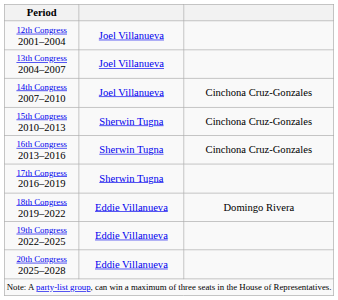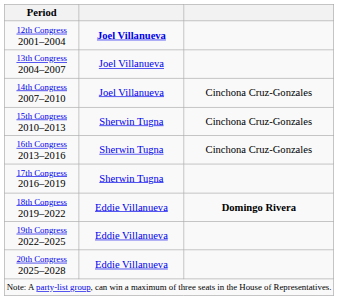(131, 35) normal -> (131, 35) bold
(259, 207) normal -> (259, 207) bold
